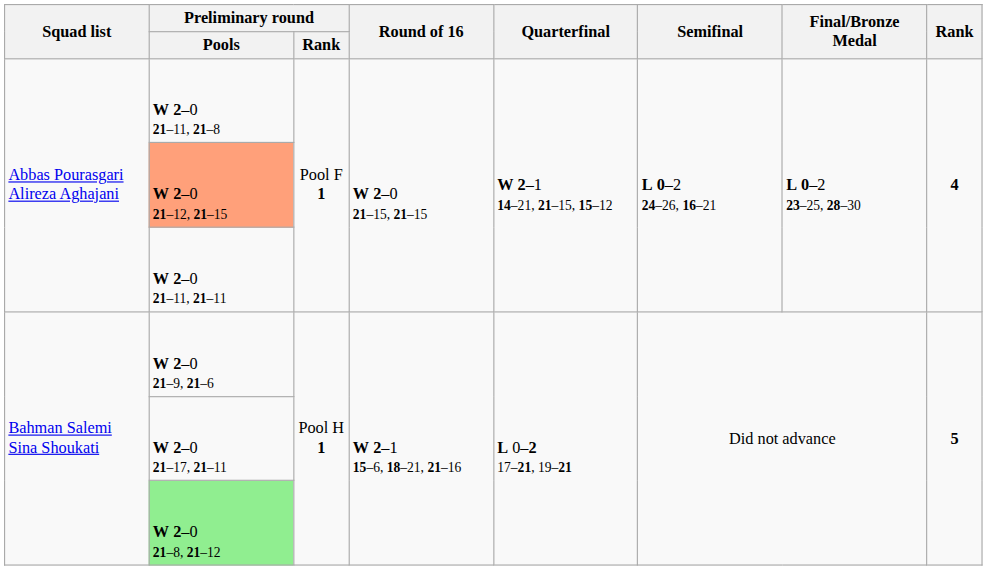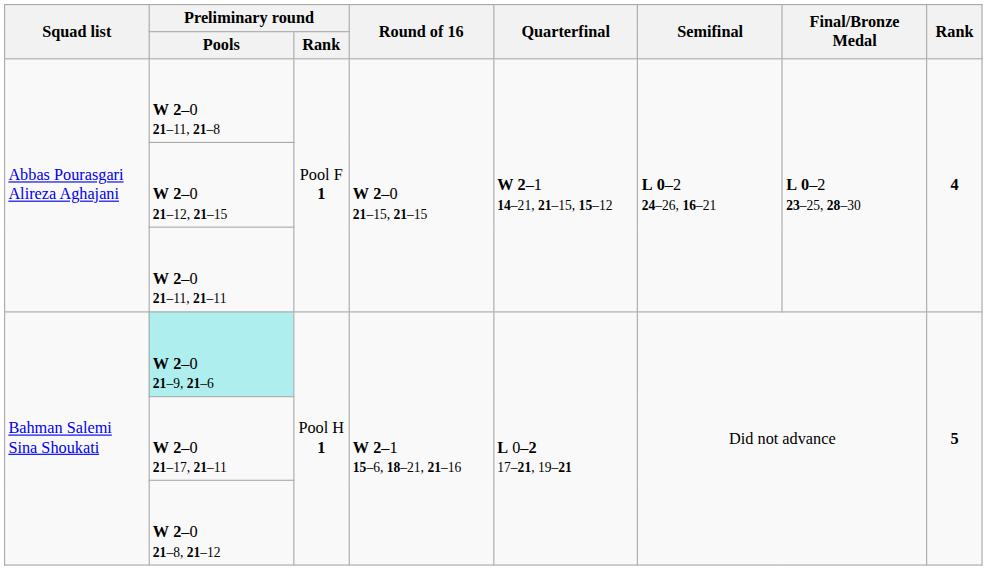(190, 204) lightsalmon background -> (190, 204) no background
(183, 373) no background -> (183, 373) paleturquoise background
(187, 542) lightgreen background -> (187, 542) no background
